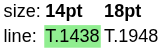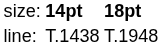(72, 36) lightgreen background -> (72, 36) no background
